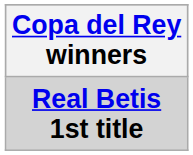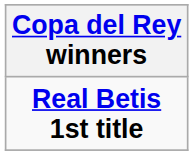(97, 113) lightgrey background -> (97, 113) no background
